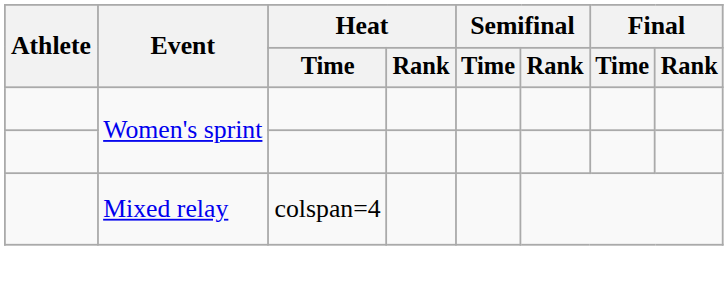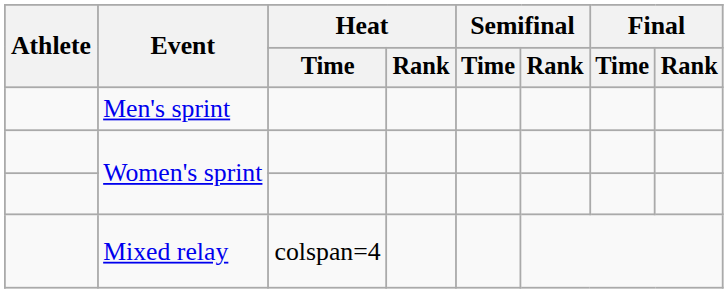+ row: (167, 108)
